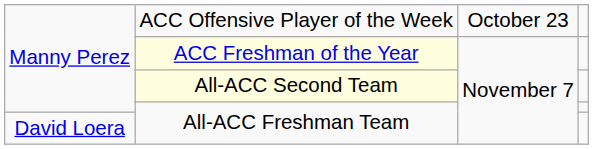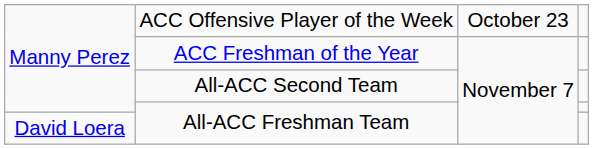(296, 53) lightyellow background -> (296, 53) no background
(296, 85) lightyellow background -> (296, 85) no background
